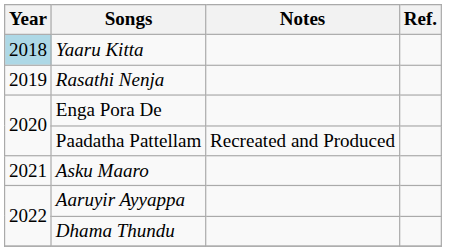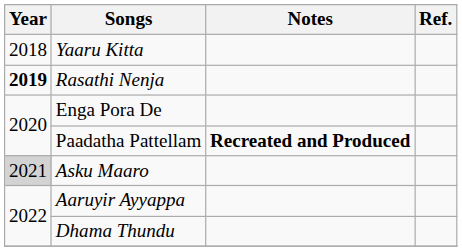(28, 49) lightblue background -> (28, 49) no background
(28, 79) normal -> (28, 79) bold
(303, 140) normal -> (310, 140) bold
(28, 170) no background -> (28, 170) lightgrey background
